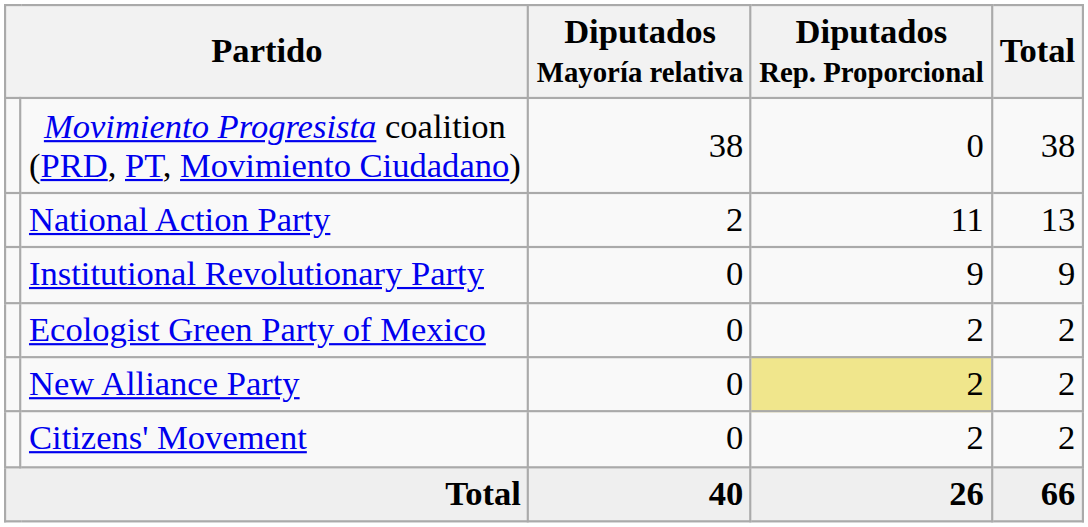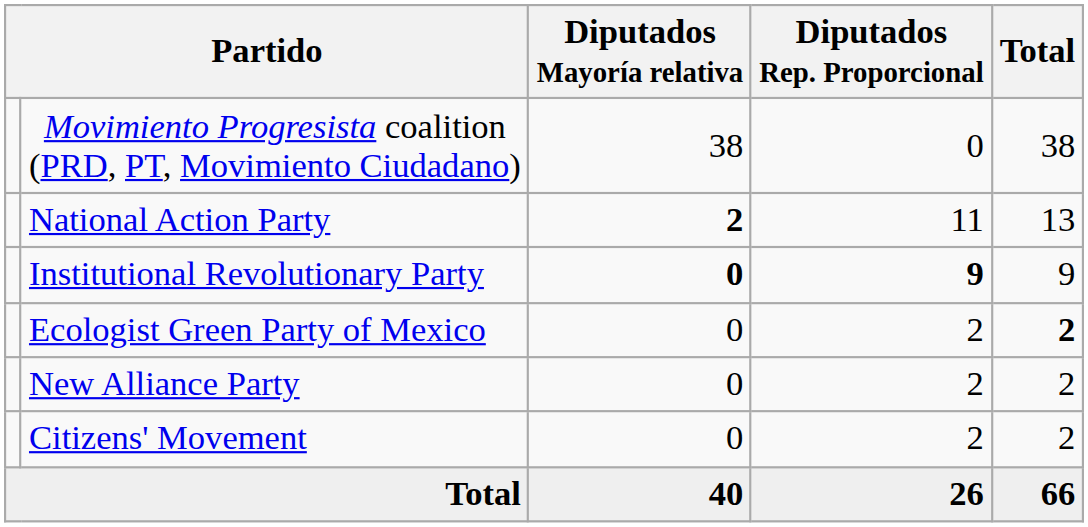(735, 219) normal -> (735, 219) bold
(735, 274) normal -> (735, 274) bold
(975, 274) normal -> (975, 274) bold
(1067, 328) normal -> (1067, 328) bold
(975, 383) khaki background -> (975, 383) no background
